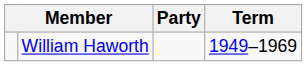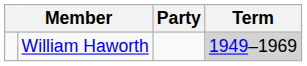(253, 46) no background -> (253, 46) lightgrey background
